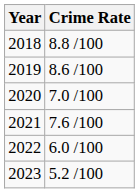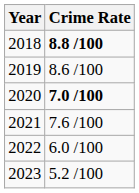(76, 43) normal -> (76, 43) bold
(76, 95) normal -> (76, 95) bold
